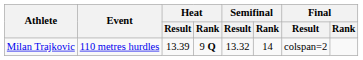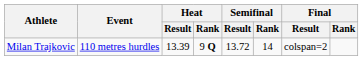(238, 47) 13.32 -> (238, 47) 13.72
